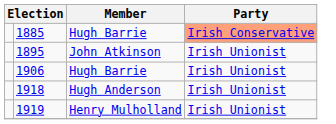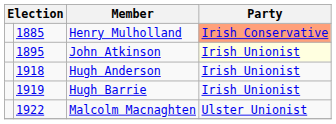(108, 33) Hugh Barrie -> (126, 33) Henry Mulholland
(237, 52) no background -> (251, 52) lightyellow background
- row: (30, 71)
(126, 109) Henry Mulholland -> (108, 90) Hugh Barrie
+ row: (30, 109)
